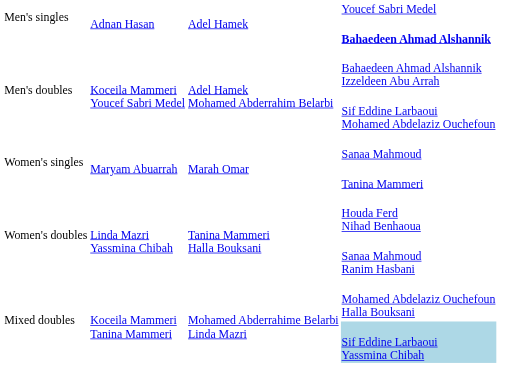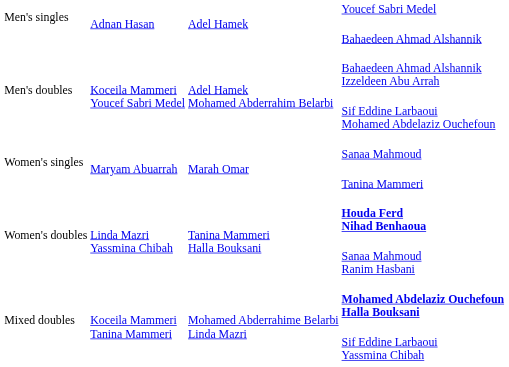(416, 38) bold -> (412, 38) normal
(381, 220) normal -> (384, 220) bold
(419, 306) normal -> (423, 306) bold
(390, 348) lightblue background -> (390, 348) no background
